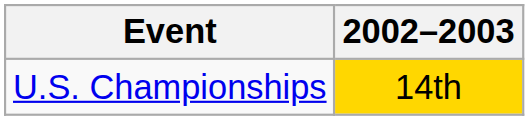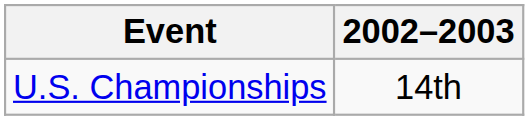(429, 86) gold background -> (429, 86) no background
